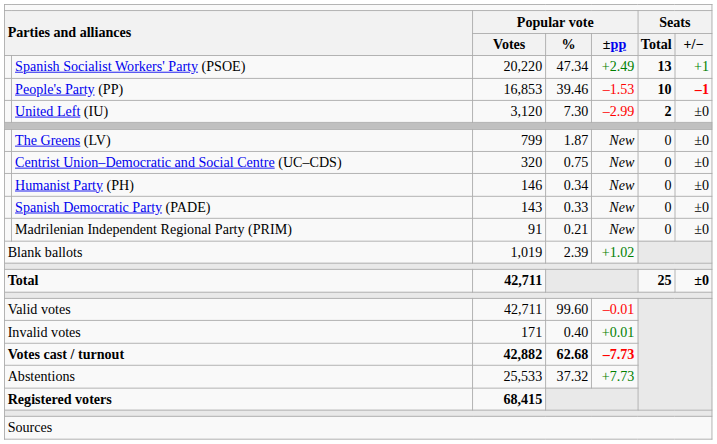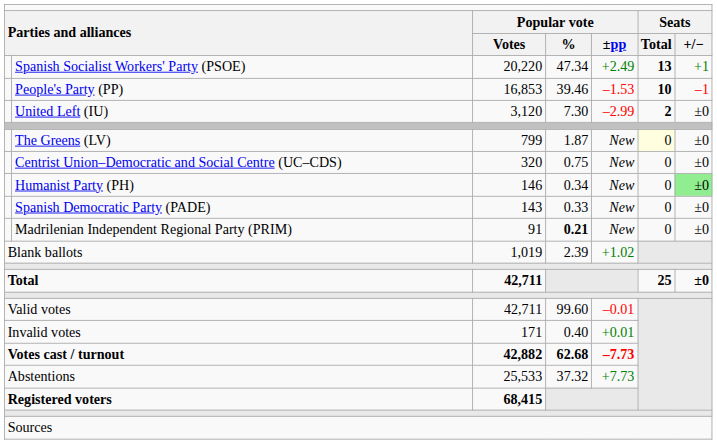(702, 89) bold -> (702, 89) normal
(668, 140) no background -> (668, 140) lightyellow background
(702, 184) no background -> (702, 184) lightgreen background
(576, 229) normal -> (576, 229) bold
